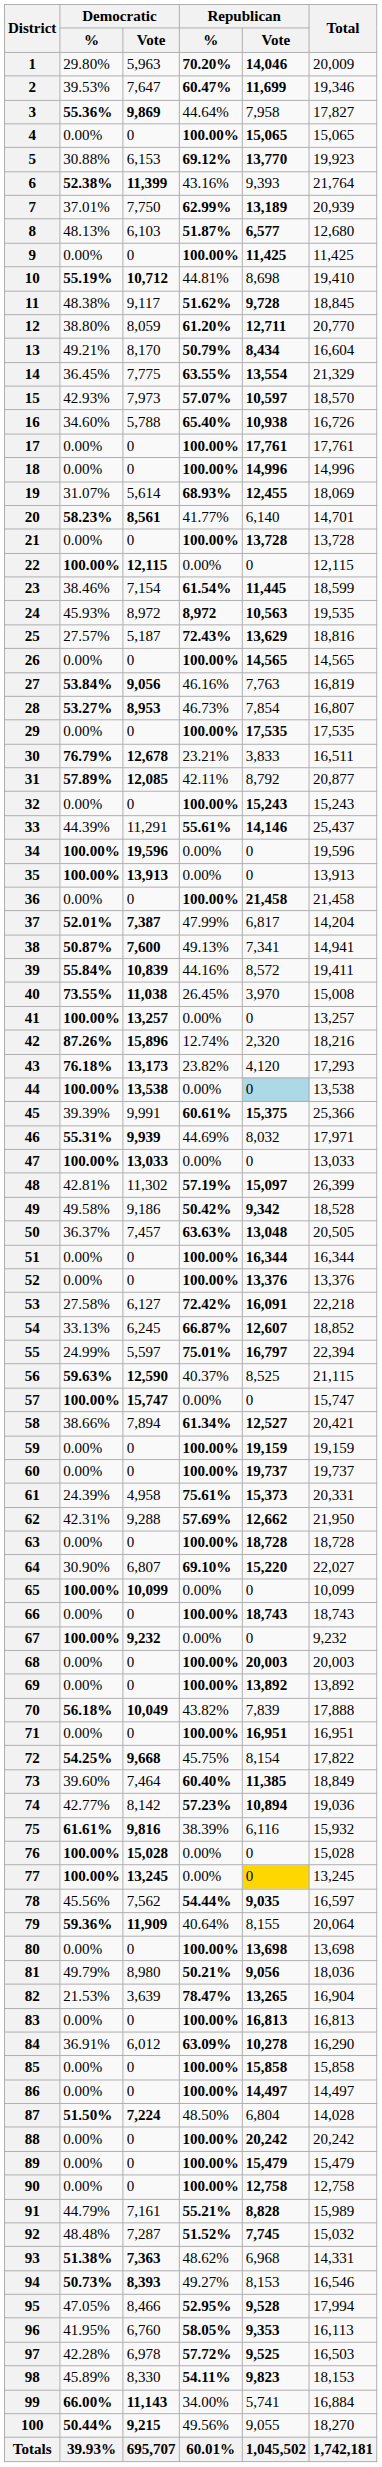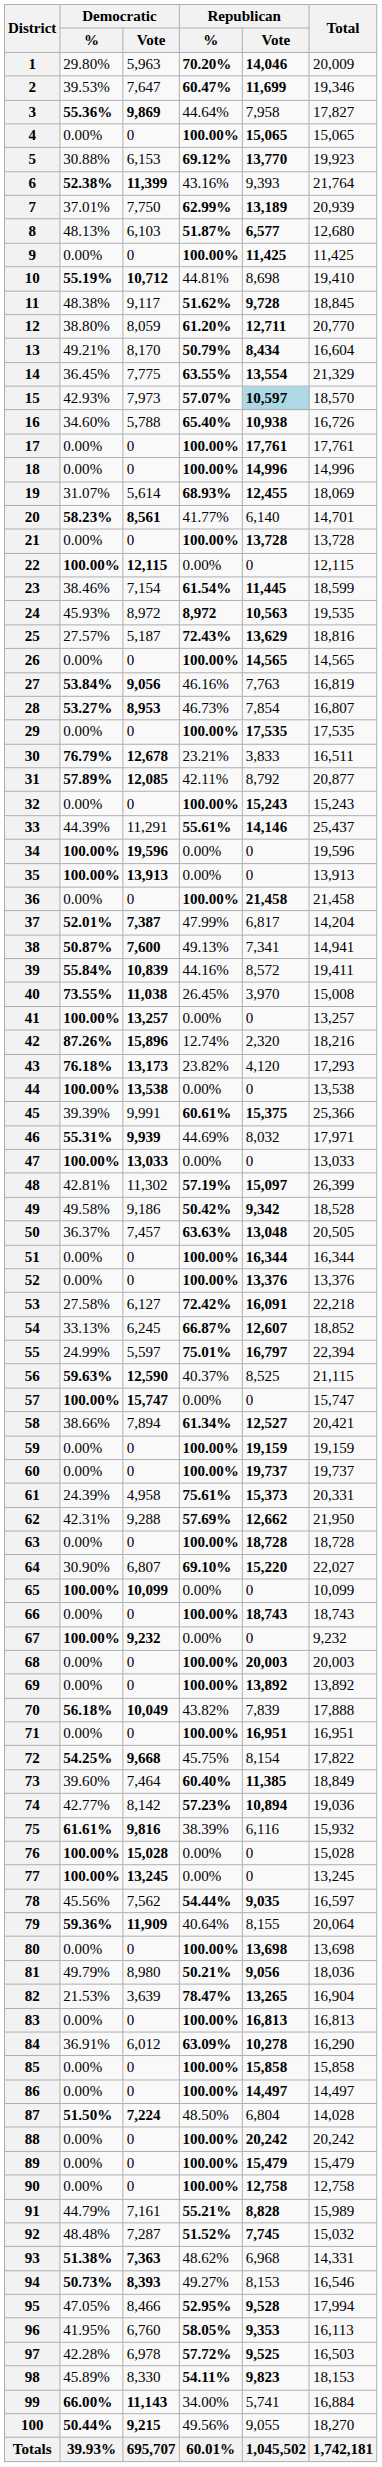(266, 398) no background -> (266, 398) lightblue background
(250, 1089) lightblue background -> (250, 1089) no background
(250, 1876) gold background -> (250, 1876) no background
